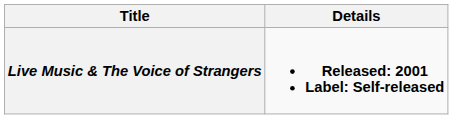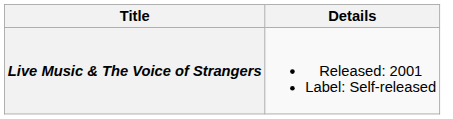(356, 79) bold -> (352, 79) normal
